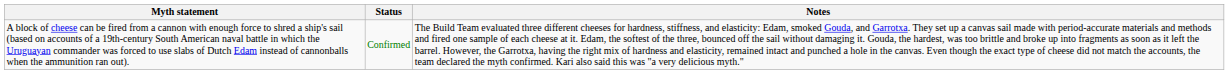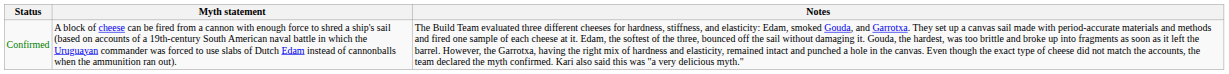columns swapped: (185, 12) <-> (389, 12)
